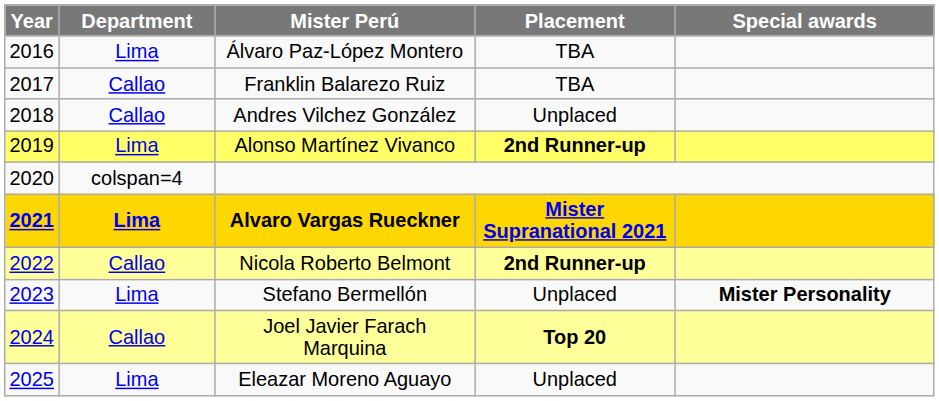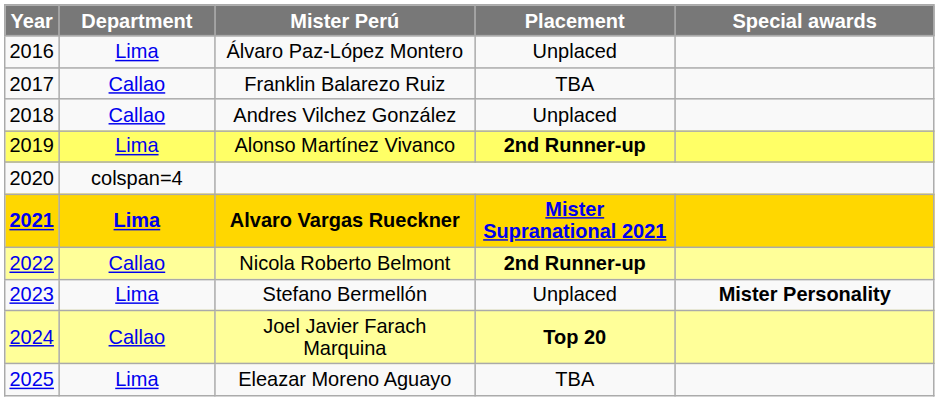(575, 52) TBA -> (575, 52) Unplaced
(575, 379) Unplaced -> (575, 379) TBA
